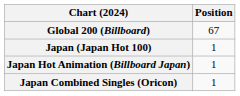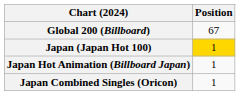(214, 47) no background -> (214, 47) gold background
